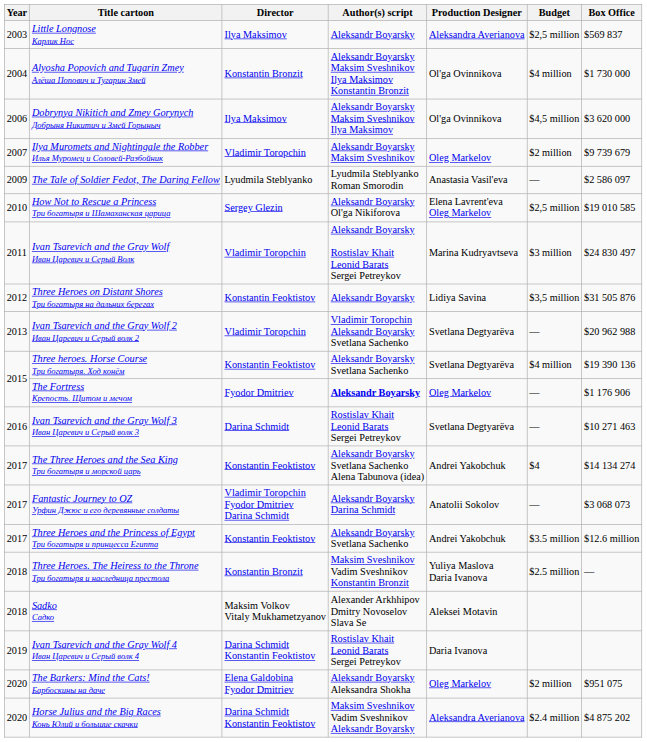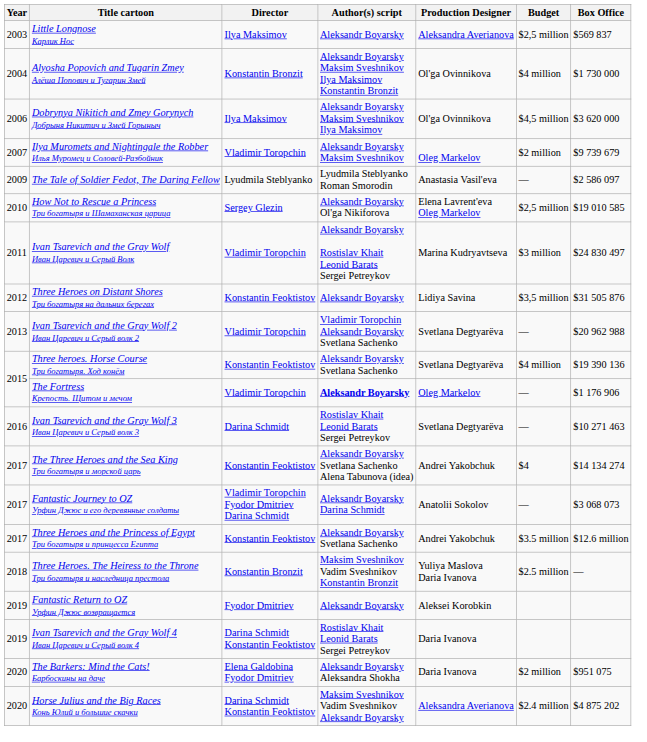(259, 392) Fyodor Dmitriev -> (265, 392) Vladimir Toropchin
- row: (44, 611)
+ row: (84, 605)
(460, 684) Oleg Markelov -> (447, 672) Daria Ivanova
